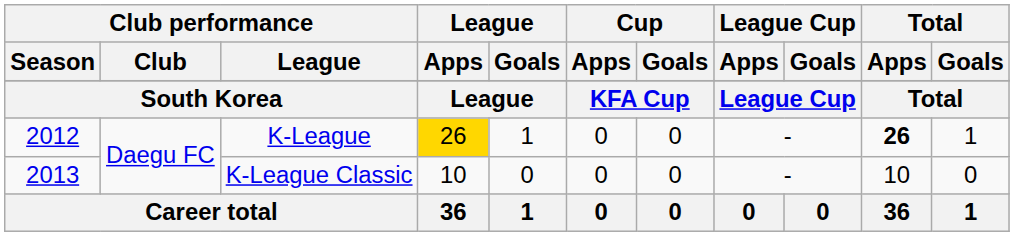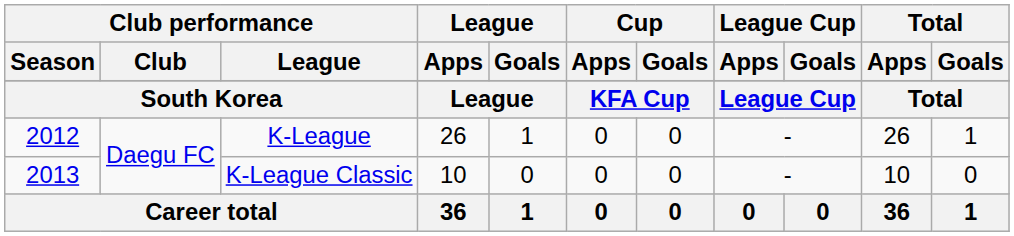(453, 136) gold background -> (453, 136) no background
(897, 136) bold -> (897, 136) normal
